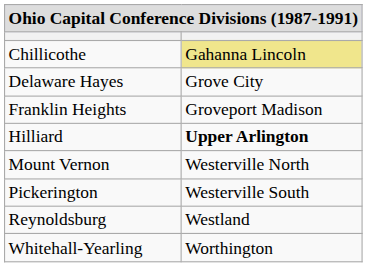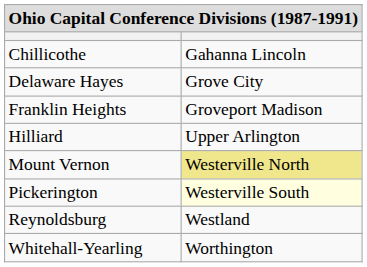(246, 54) khaki background -> (246, 54) no background
(247, 137) bold -> (243, 137) normal
(247, 164) no background -> (247, 164) khaki background
(247, 192) no background -> (247, 192) lightyellow background
